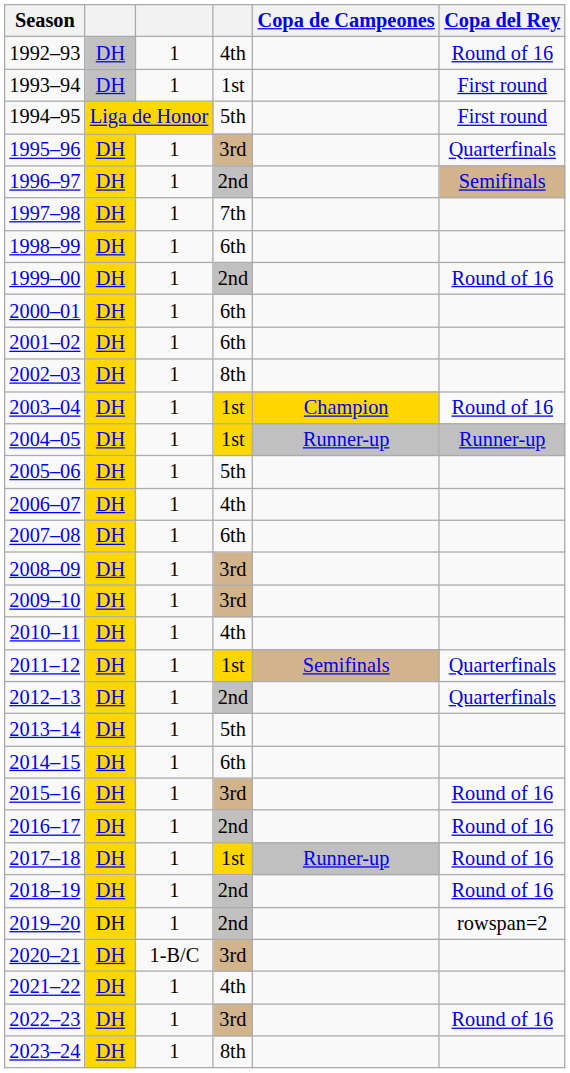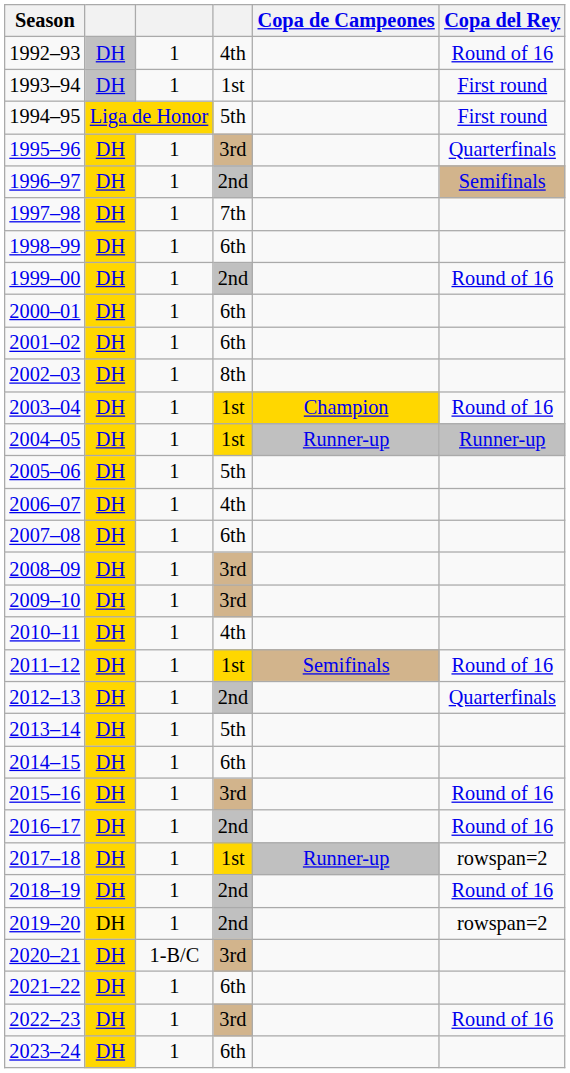(502, 665) Quarterfinals -> (502, 665) Round of 16
(502, 858) Round of 16 -> (502, 858) rowspan=2
(233, 987) 4th -> (233, 987) 6th
(233, 1051) 8th -> (233, 1051) 6th
